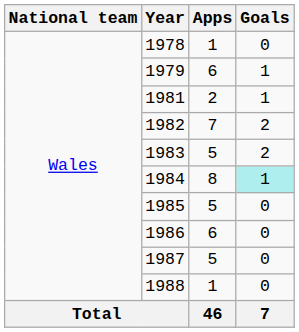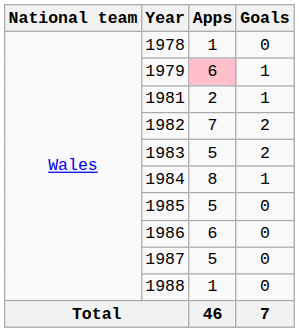(213, 72) no background -> (213, 72) pink background
(265, 180) paleturquoise background -> (265, 180) no background
